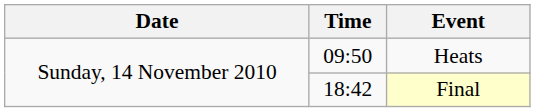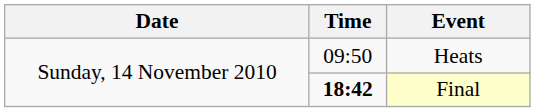(348, 89) normal -> (348, 89) bold
